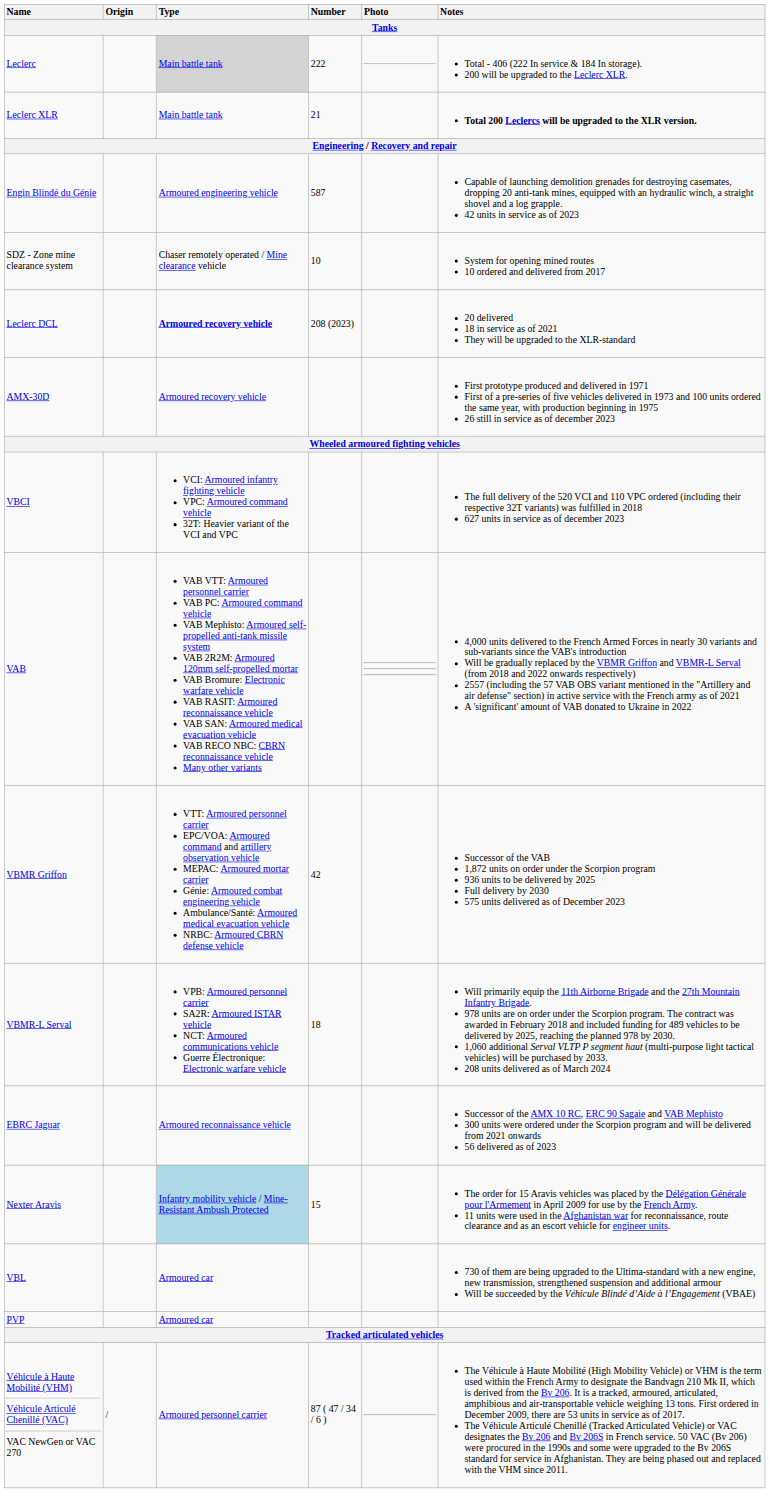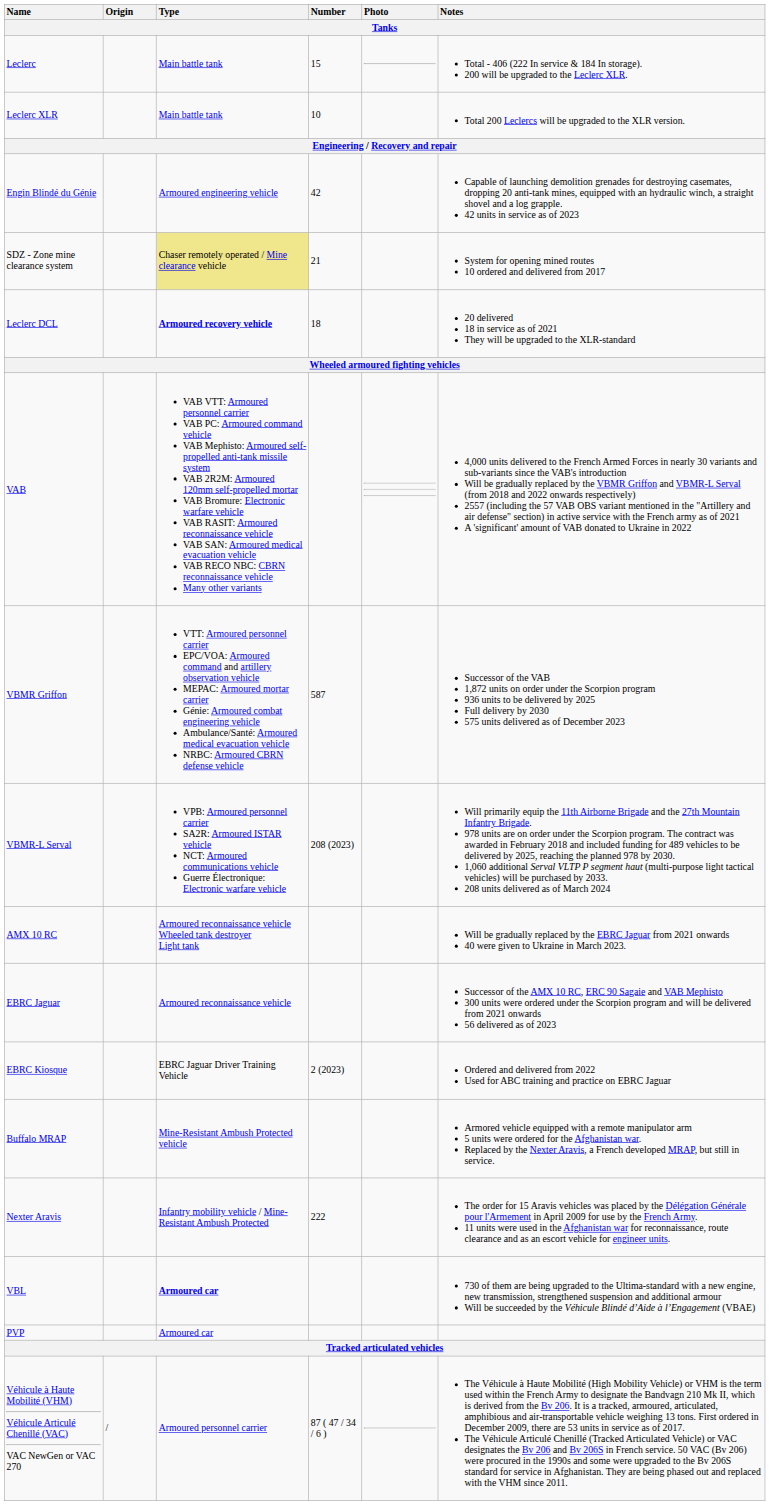(191, 63) lightgrey background -> (191, 63) no background
(318, 63) 222 -> (316, 63) 15
(316, 115) 21 -> (316, 115) 10
(601, 121) bold -> (601, 121) normal
(318, 193) 587 -> (316, 193) 42
(223, 261) no background -> (223, 261) khaki background
(316, 261) 10 -> (316, 261) 21
(332, 323) 208 (2023) -> (316, 323) 18
- row: (28, 397)
- row: (18, 502)
(316, 874) 42 -> (318, 694) 587
(316, 1024) 18 -> (332, 844) 208 (2023)
+ row: (32, 934)
+ row: (37, 1070)
+ row: (36, 1138)
(223, 1204) lightblue background -> (223, 1217) no background
(316, 1204) 15 -> (318, 1217) 222
(186, 1277) normal -> (189, 1291) bold
